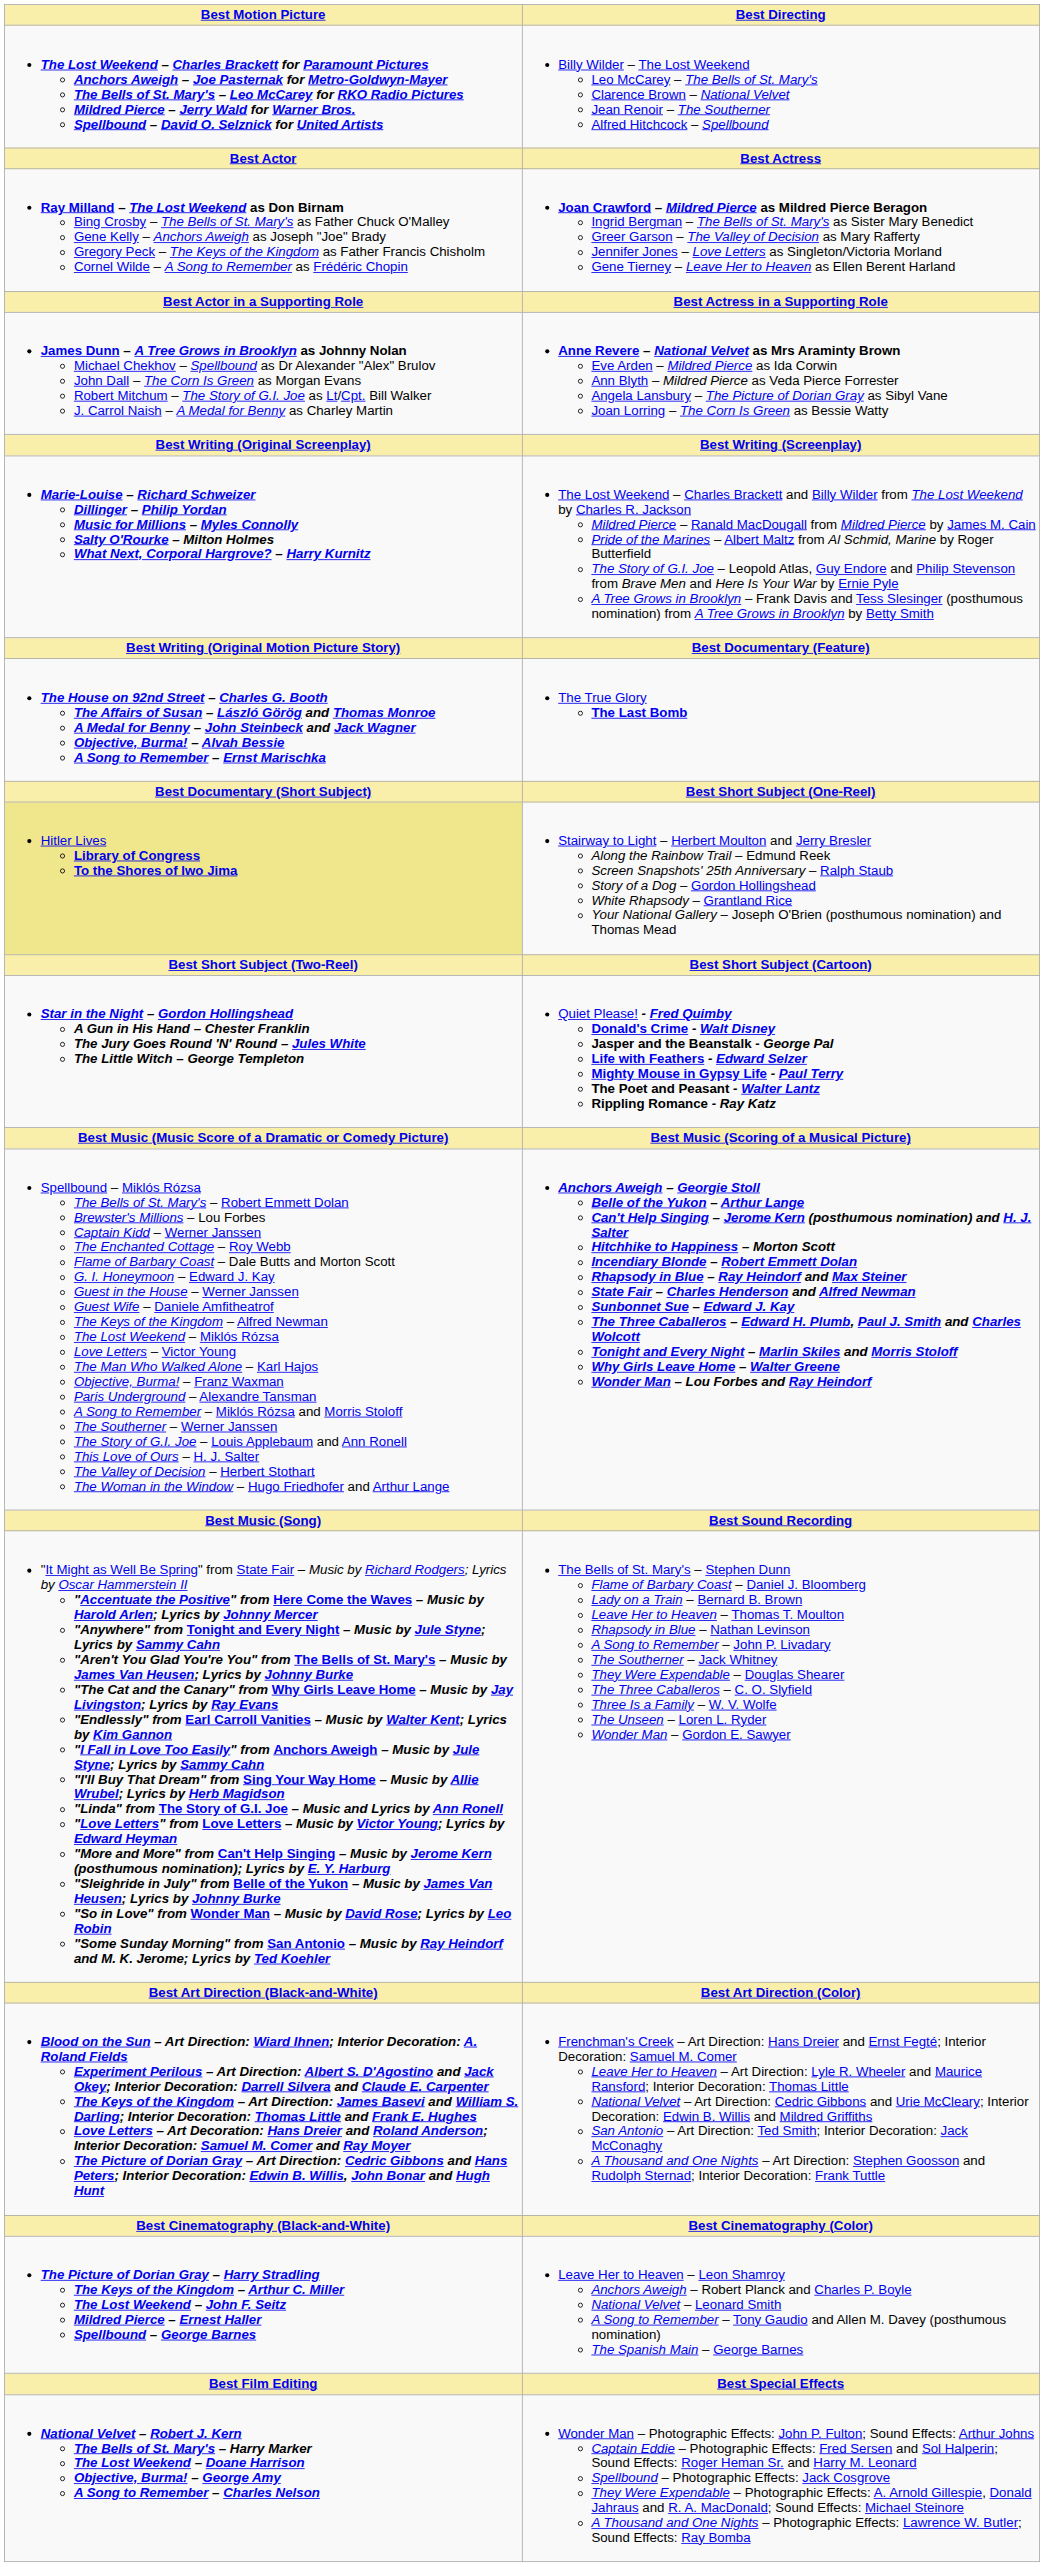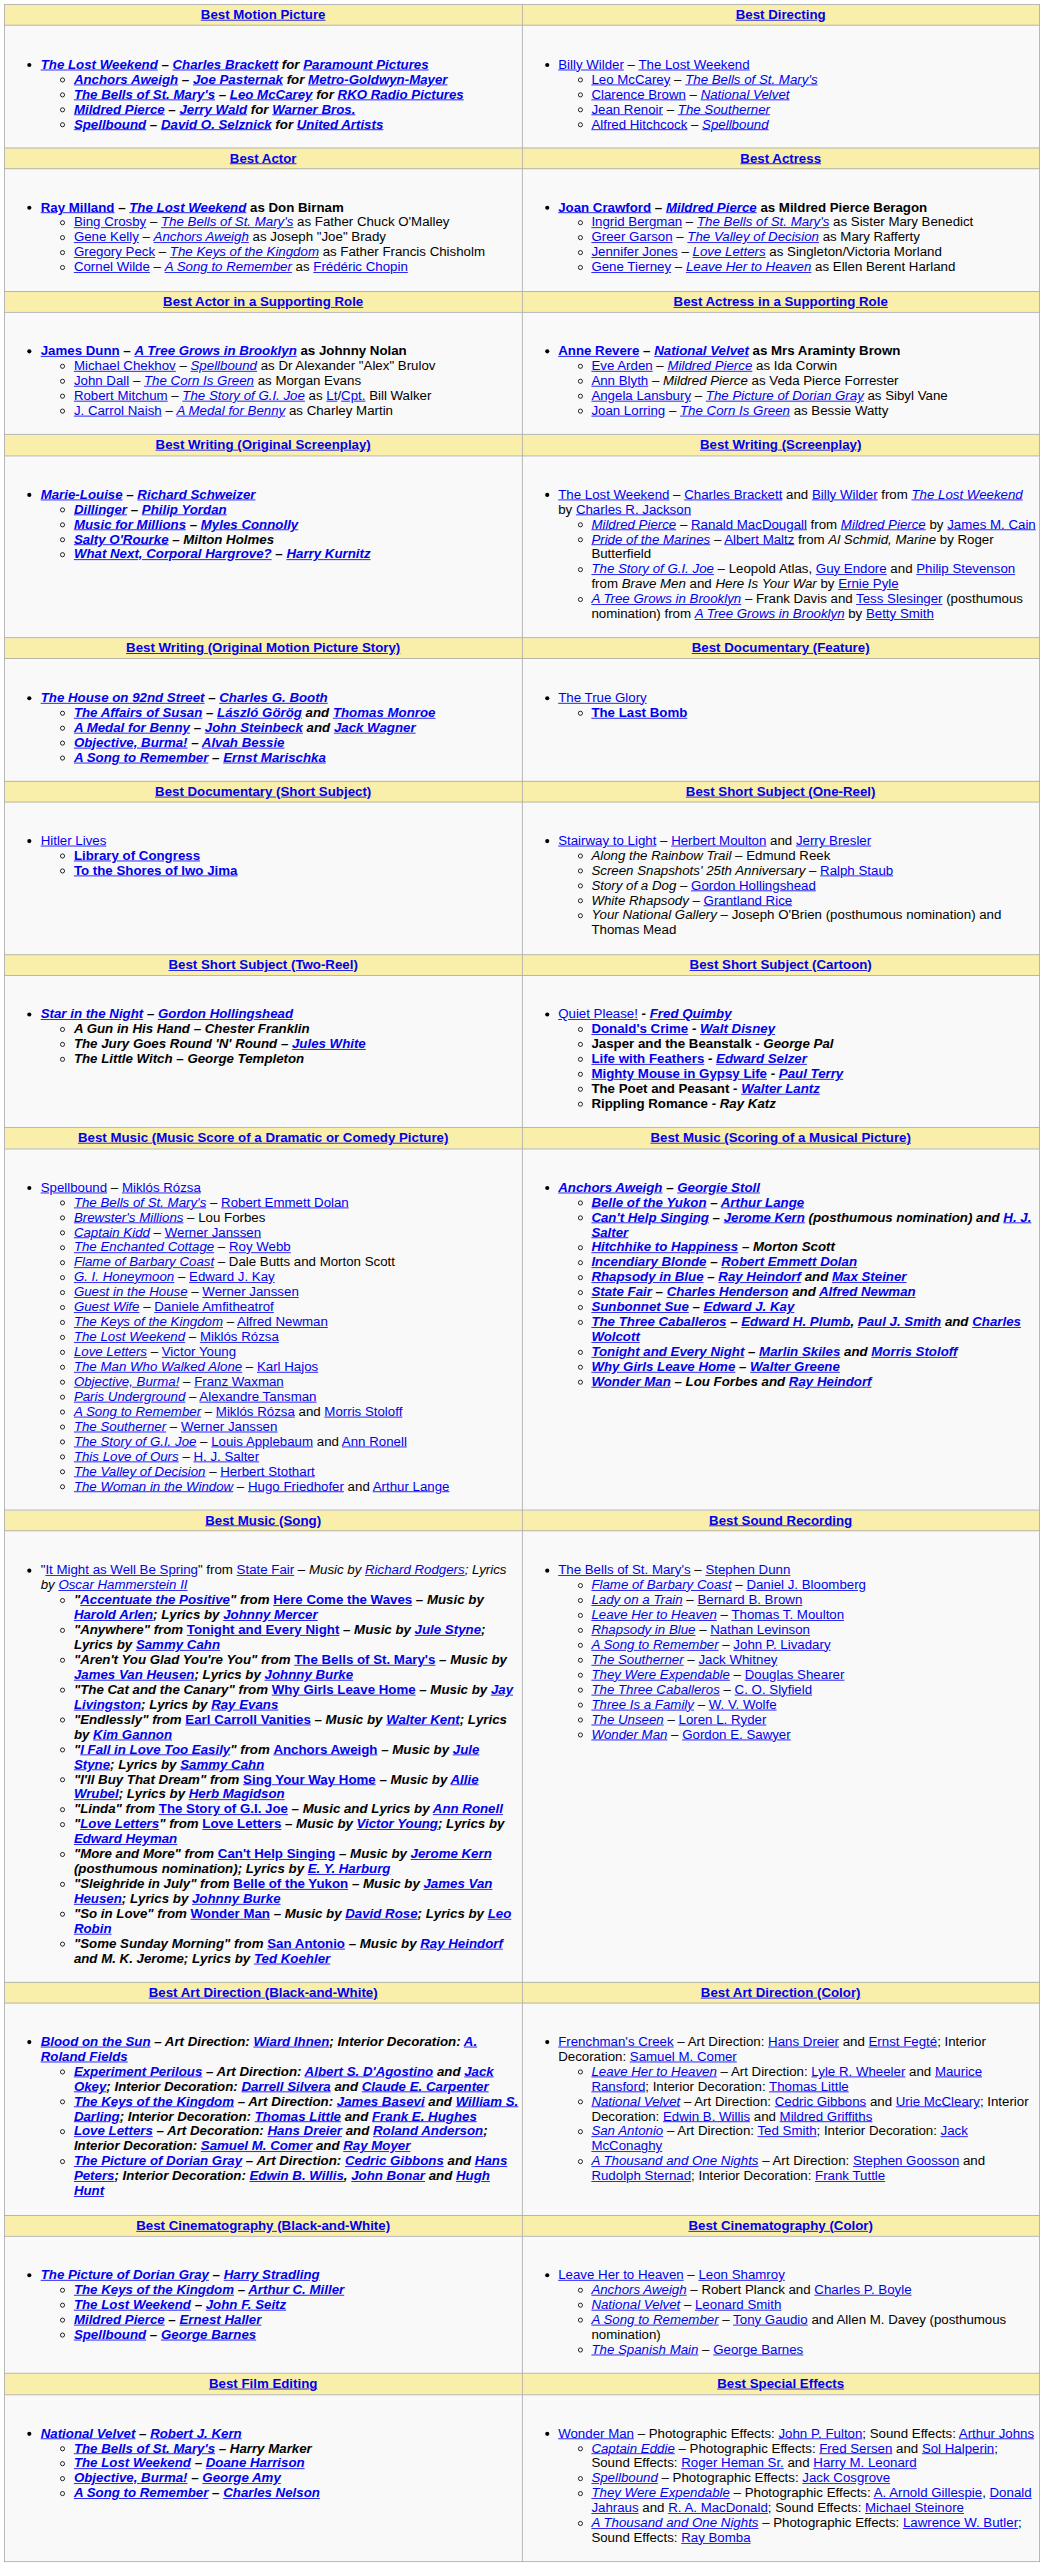(263, 856) khaki background -> (263, 856) no background
